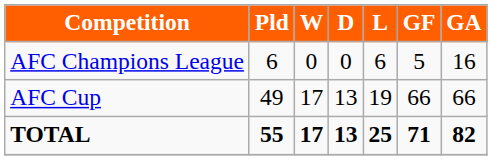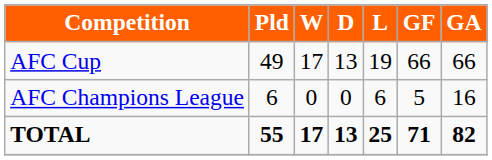rows swapped: (127, 60) <-> (56, 97)
